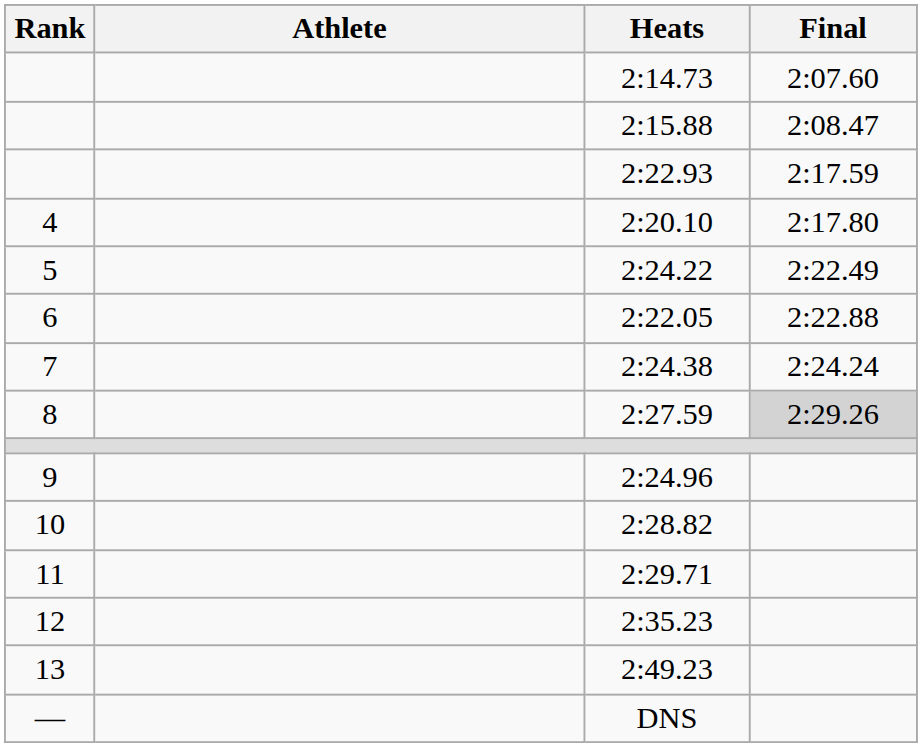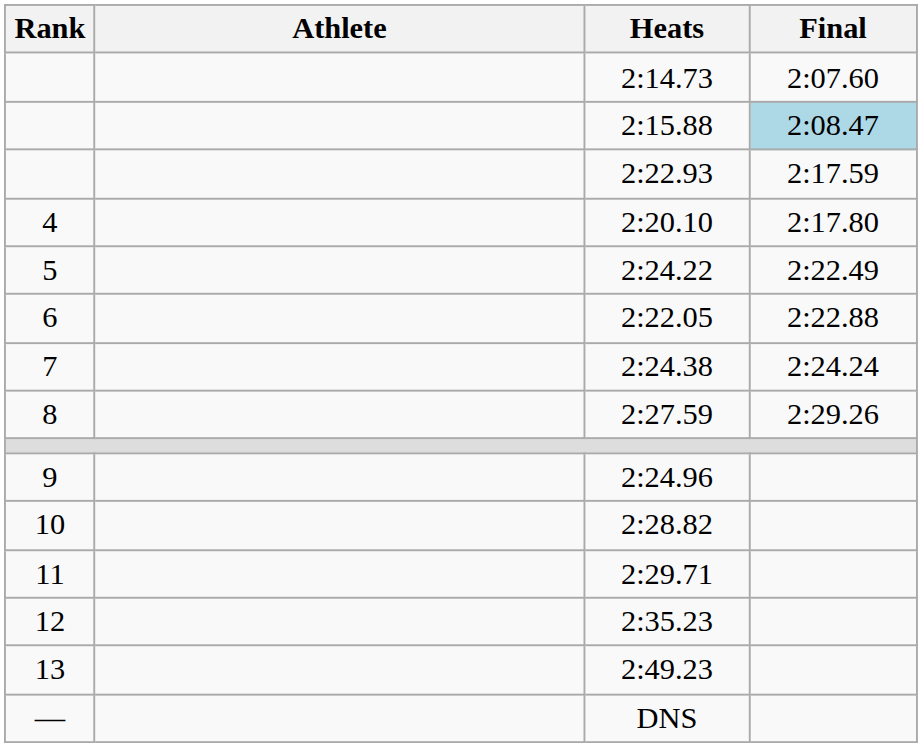(833, 125) no background -> (833, 125) lightblue background
(833, 414) lightgrey background -> (833, 414) no background
